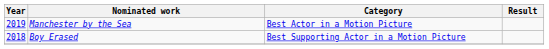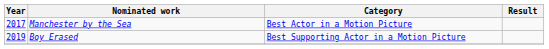(16, 24) 2019 -> (16, 24) 2017
(16, 37) 2018 -> (16, 37) 2019
